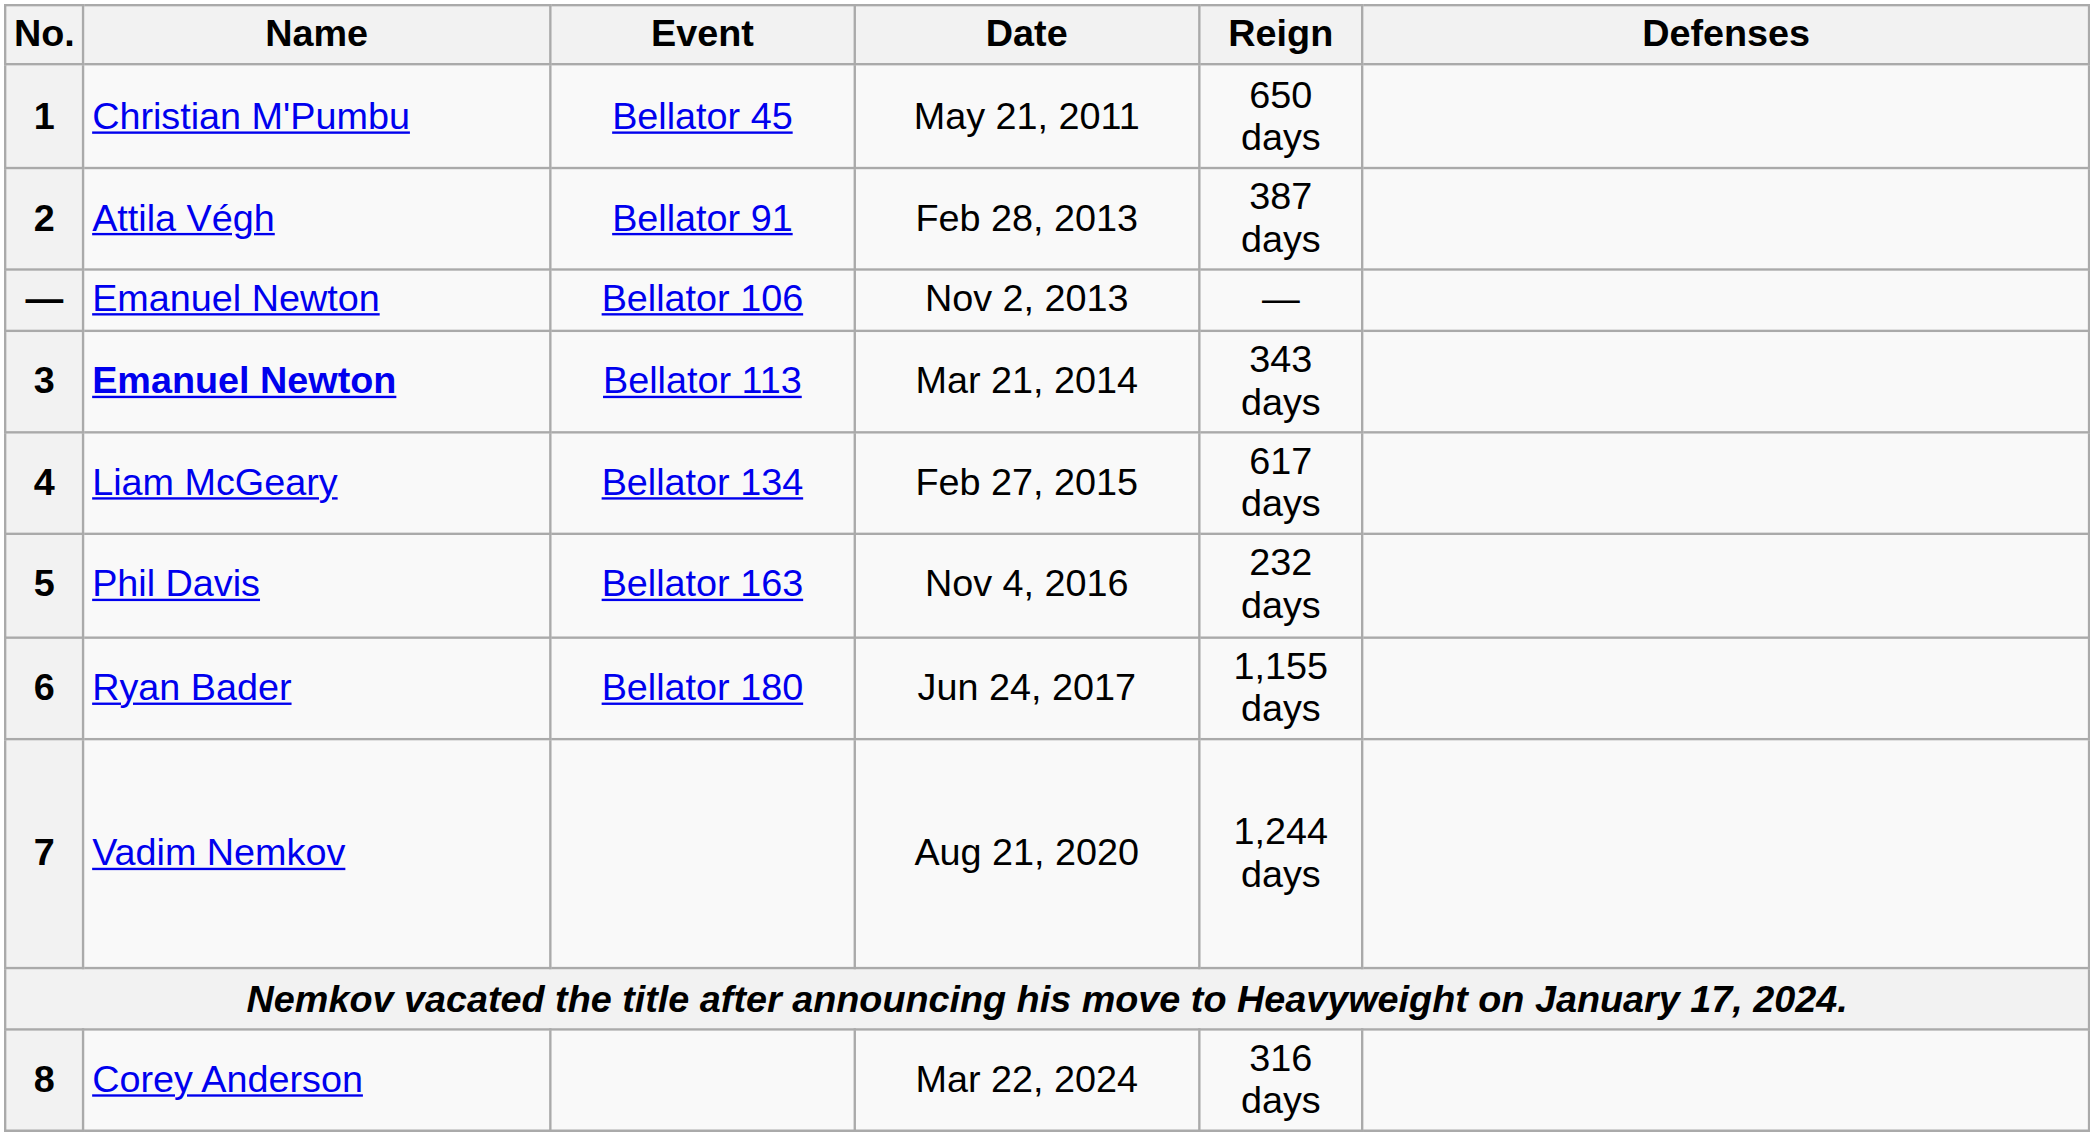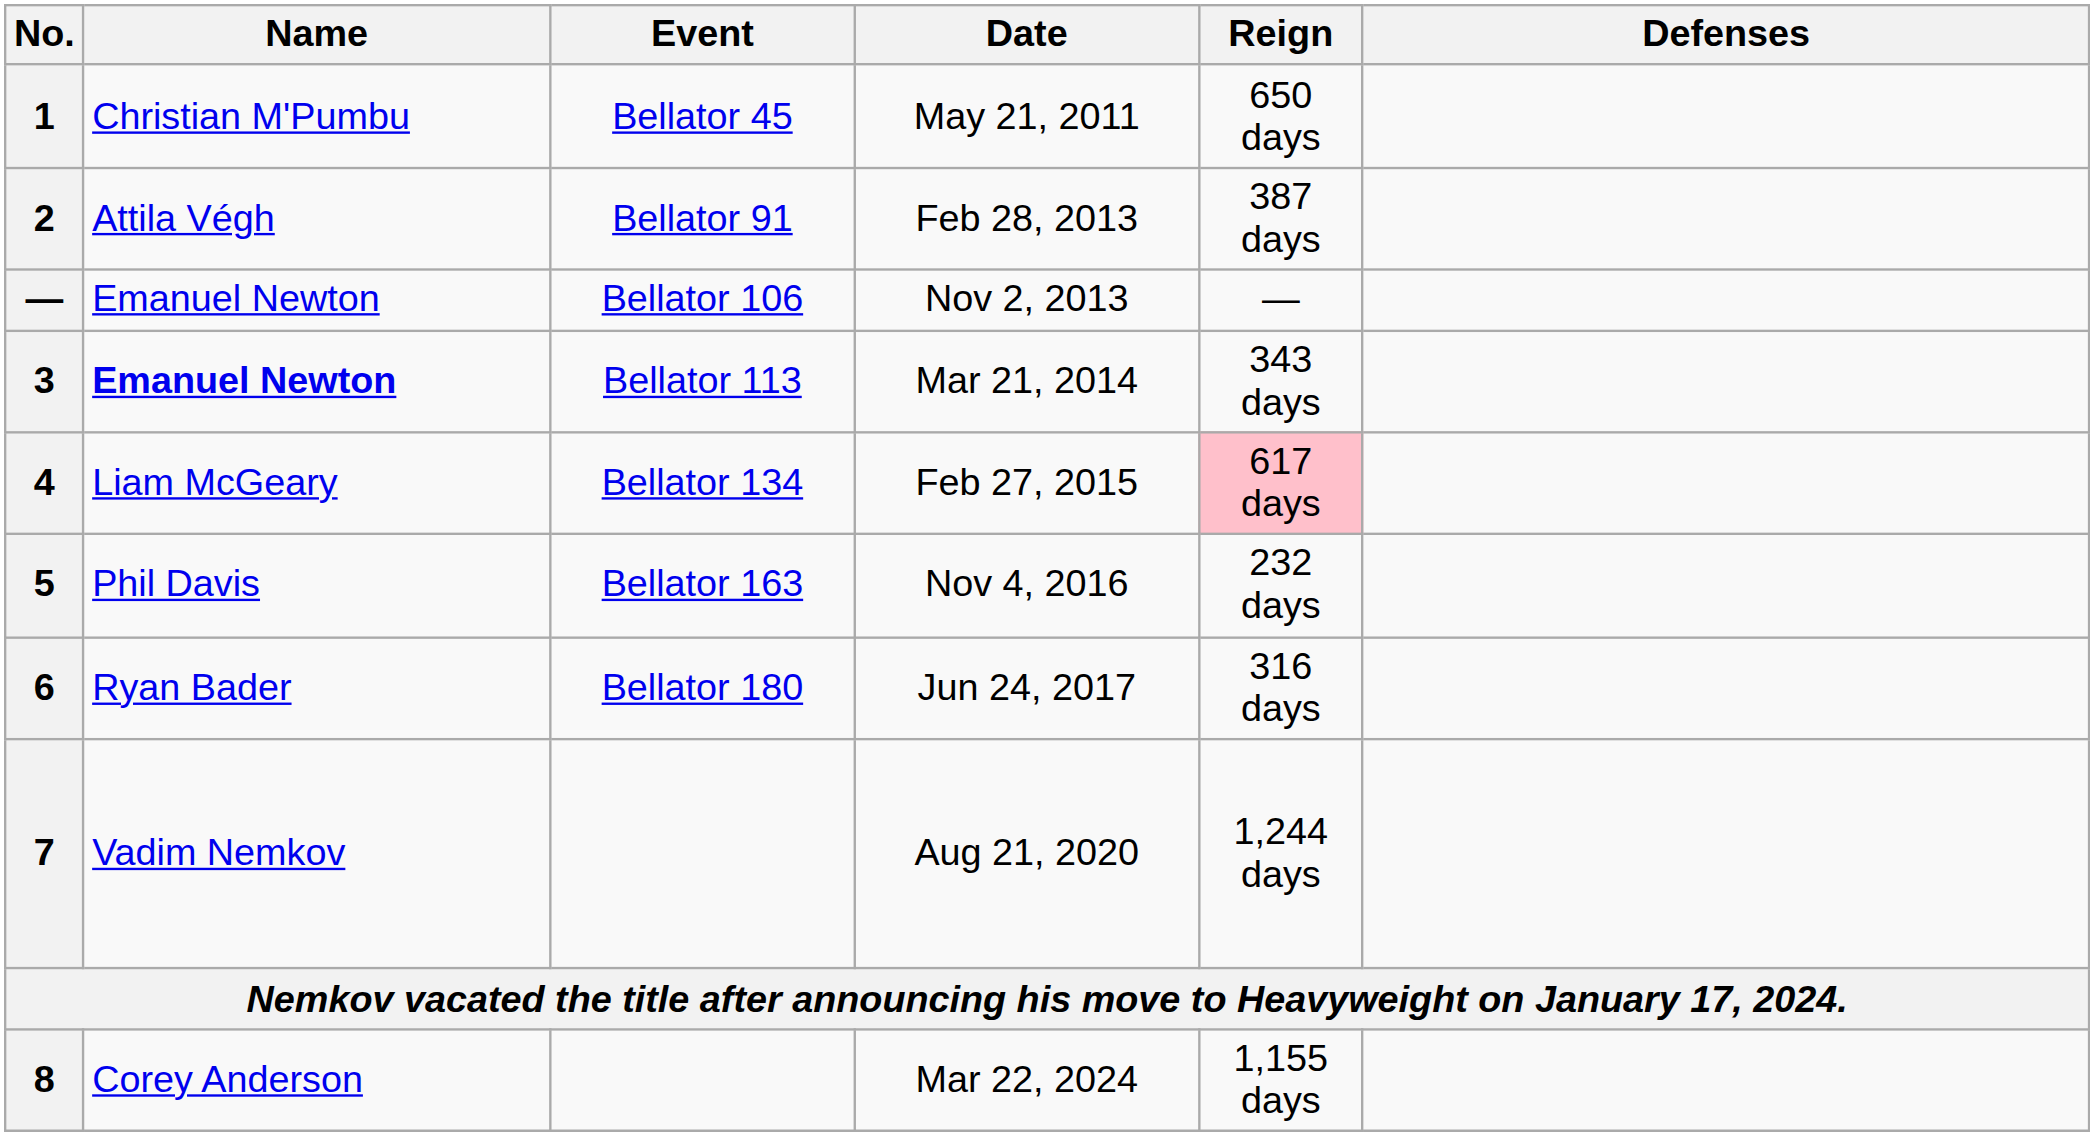(1281, 482) no background -> (1281, 482) pink background
(1281, 687) 1,155 days -> (1281, 687) 316 days
(1281, 1079) 316 days -> (1281, 1079) 1,155 days
